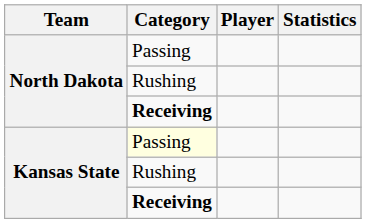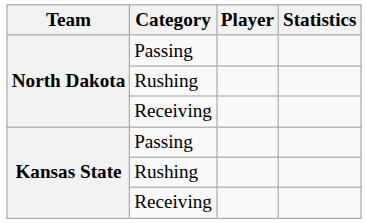(172, 111) bold -> (173, 111) normal
(161, 141) lightyellow background -> (163, 141) no background
(172, 202) bold -> (173, 202) normal
